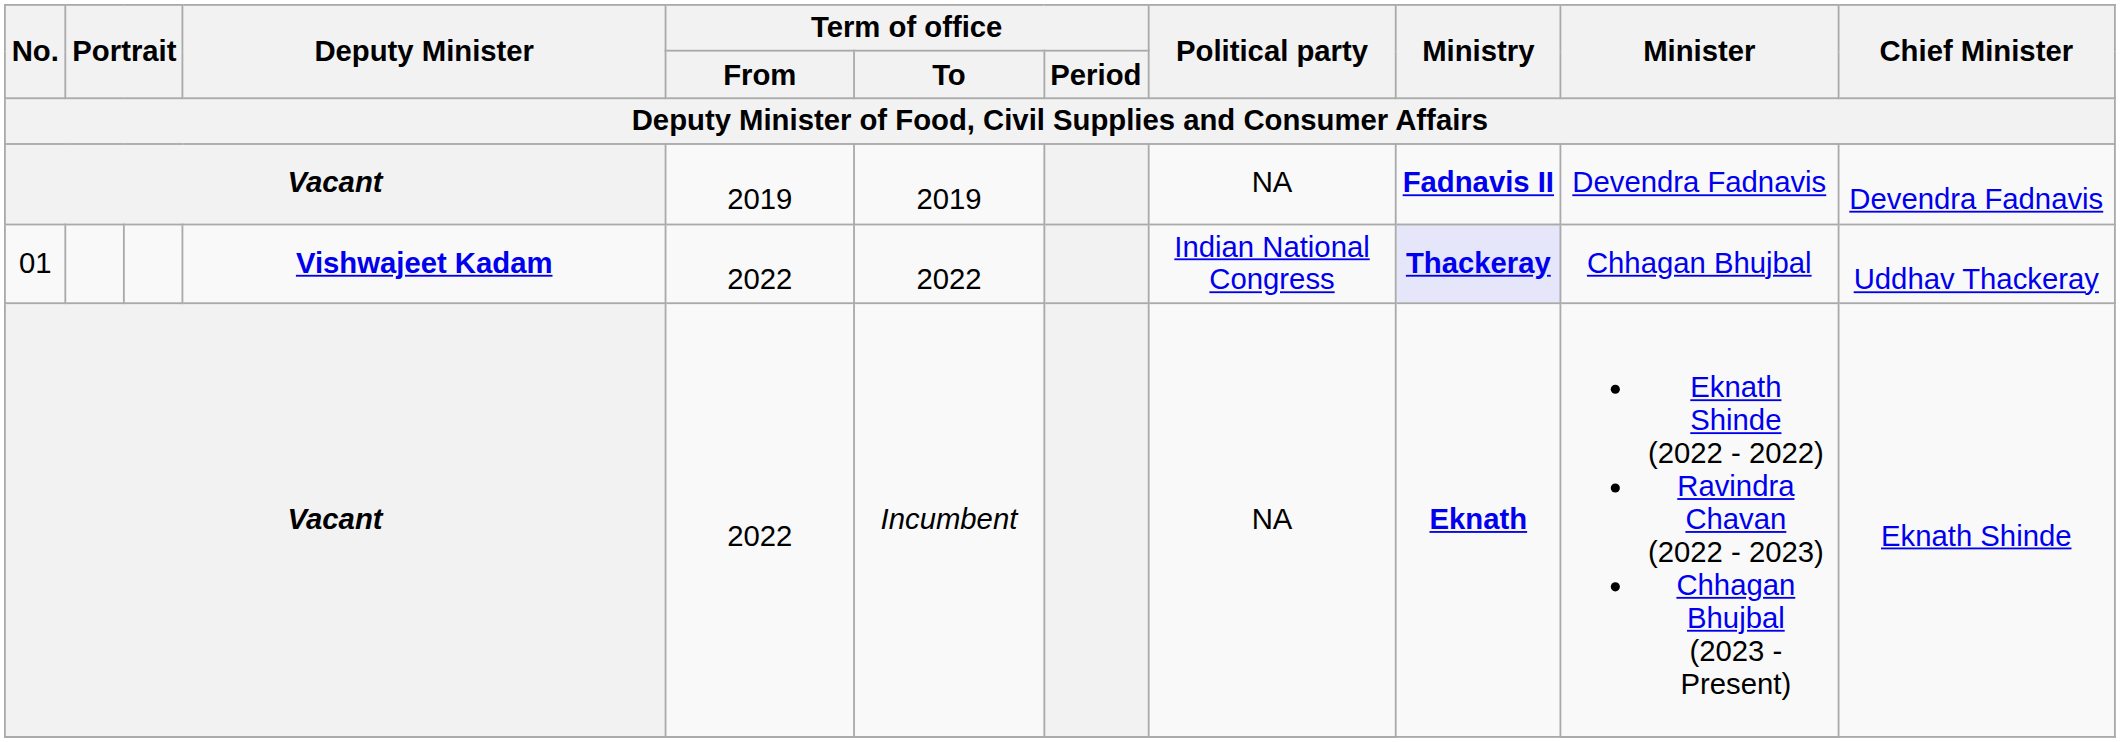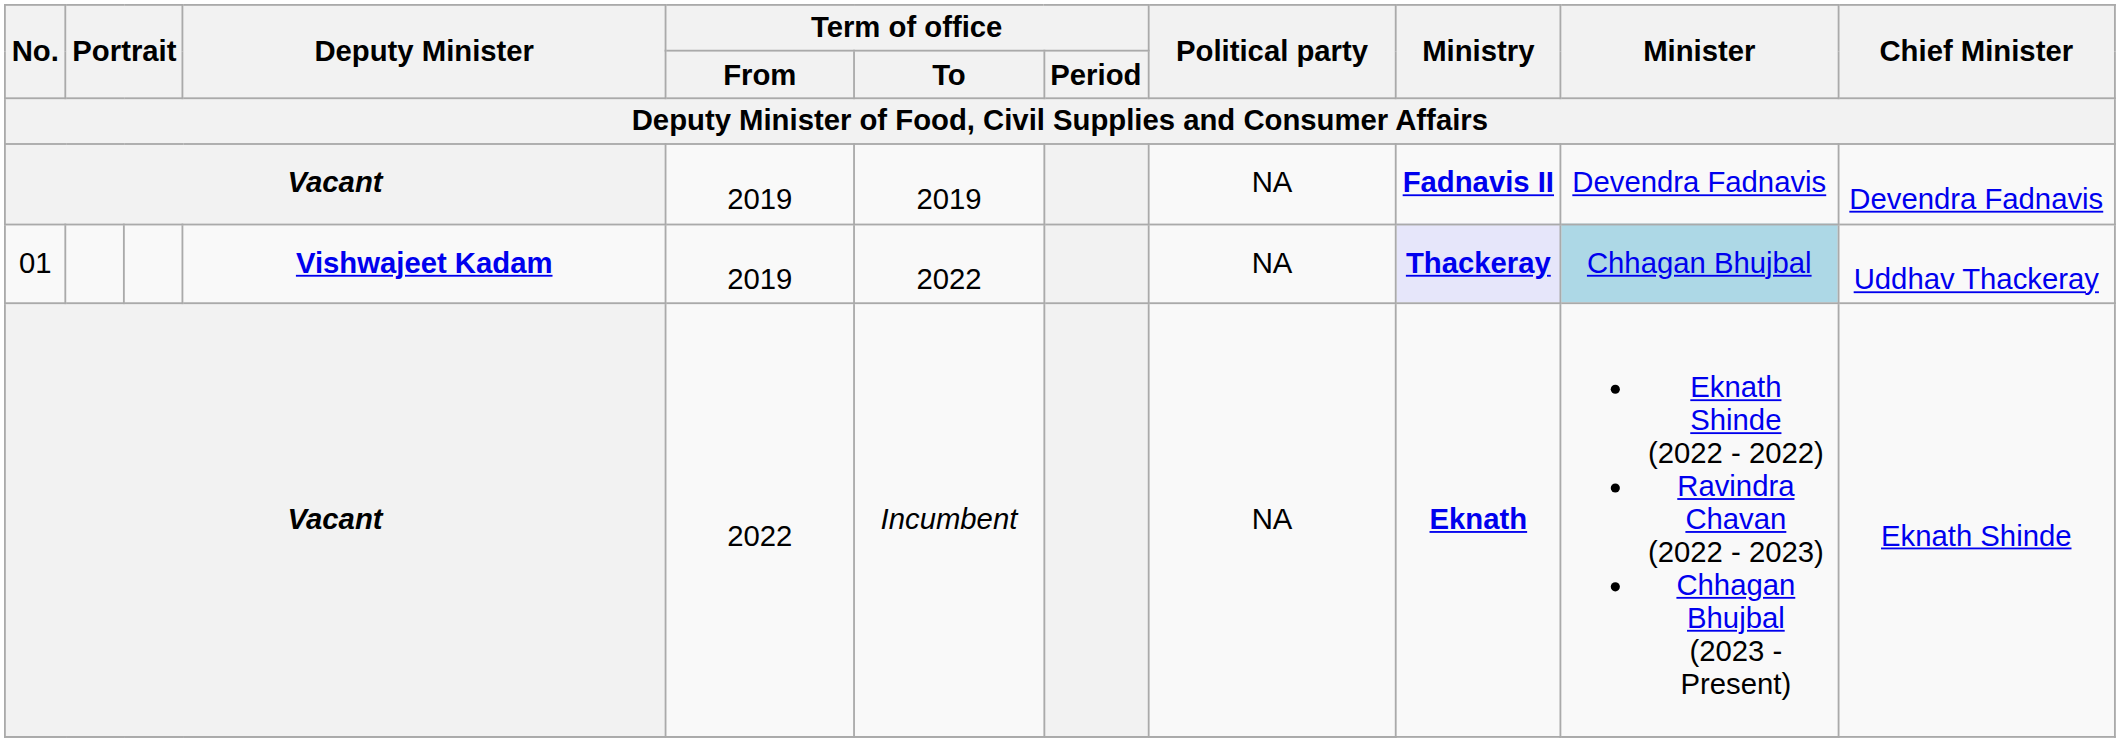(760, 279) 2022 -> (760, 279) 2019
(1272, 262) Indian National Congress -> (1272, 262) NA
(1699, 262) no background -> (1699, 262) lightblue background
